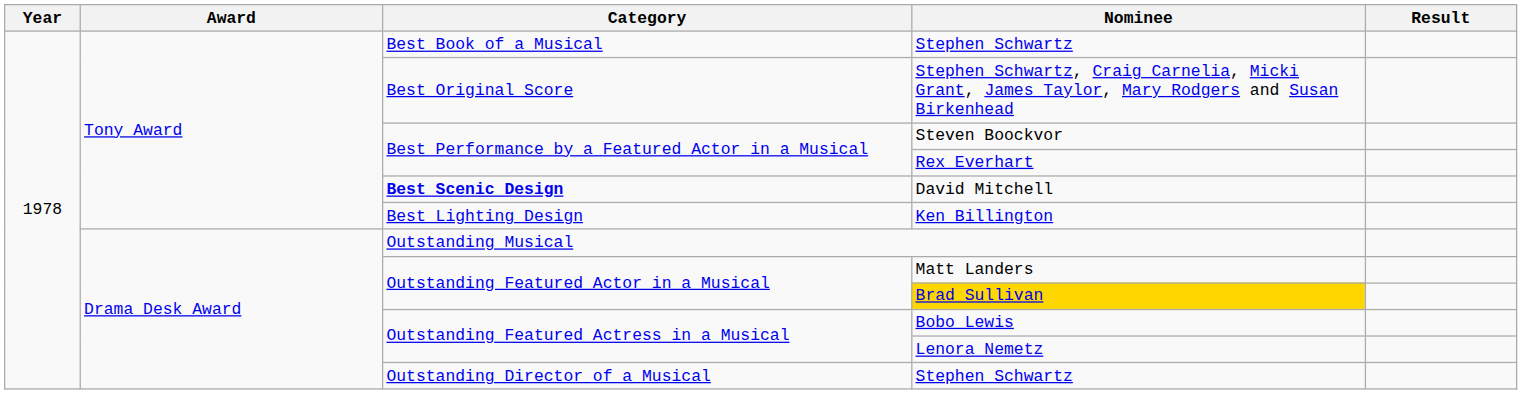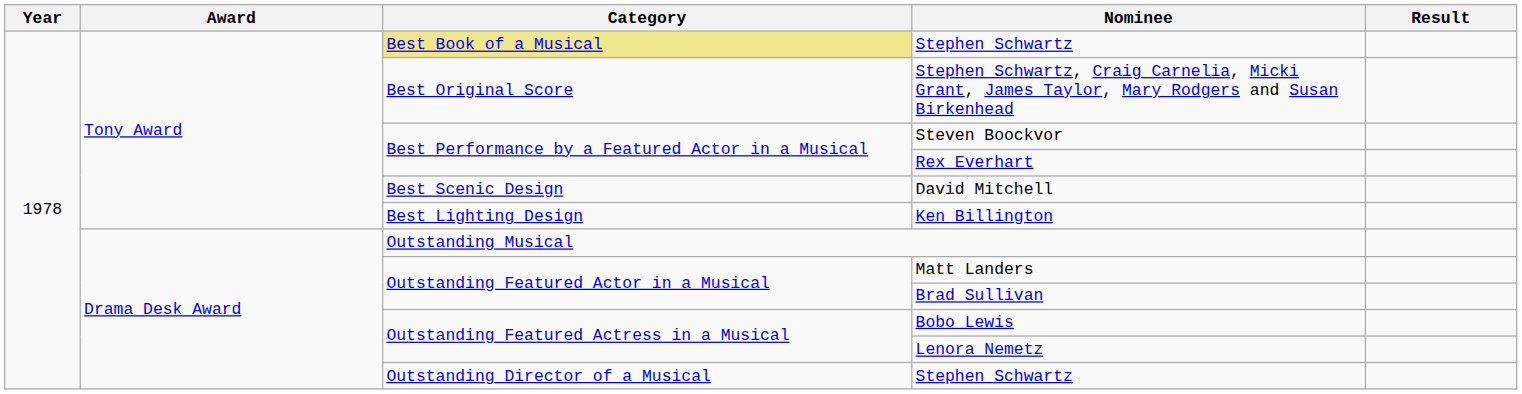(495, 45) no background -> (495, 45) khaki background
(475, 189) bold -> (475, 189) normal
(979, 296) gold background -> (979, 296) no background
